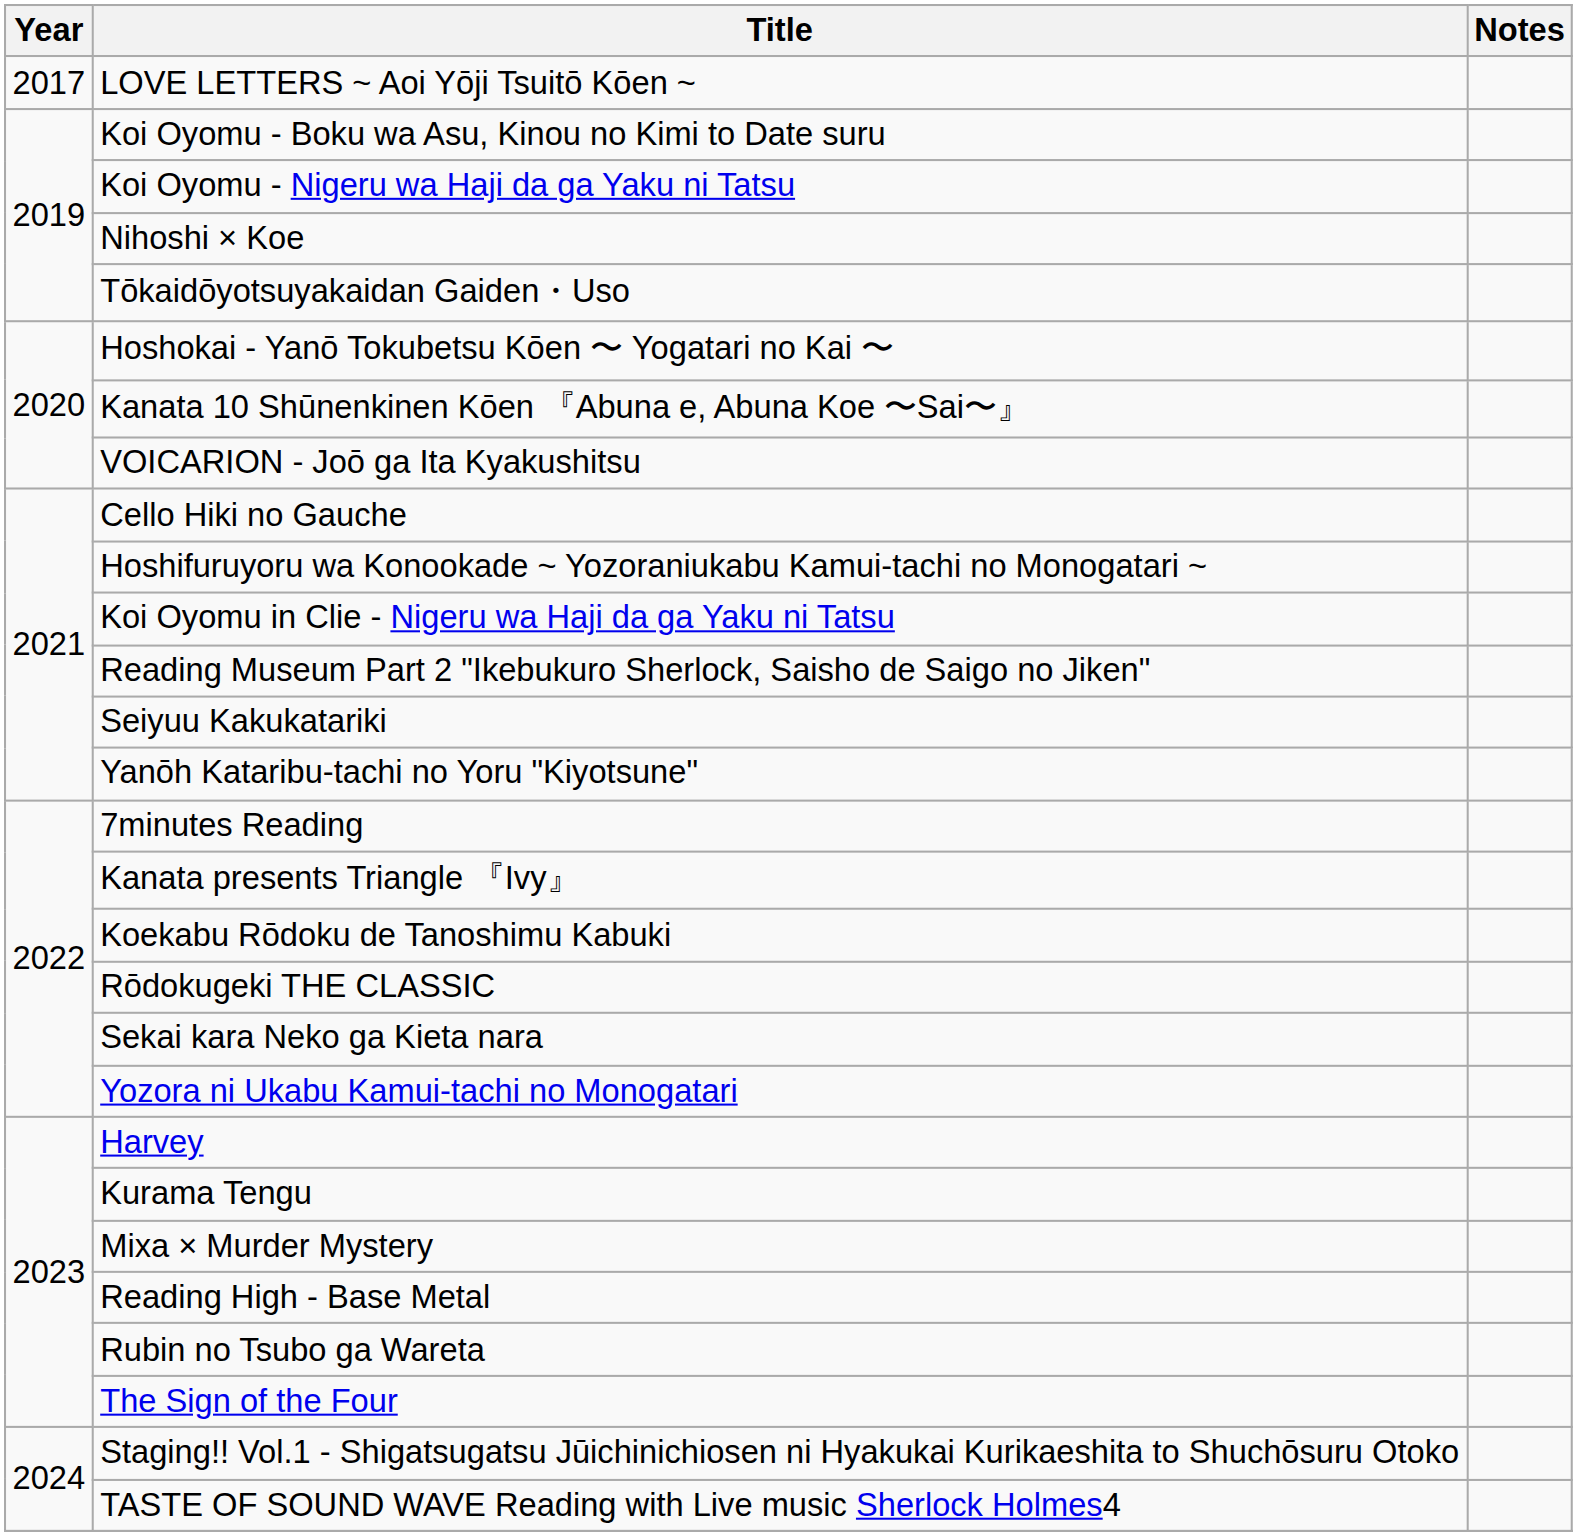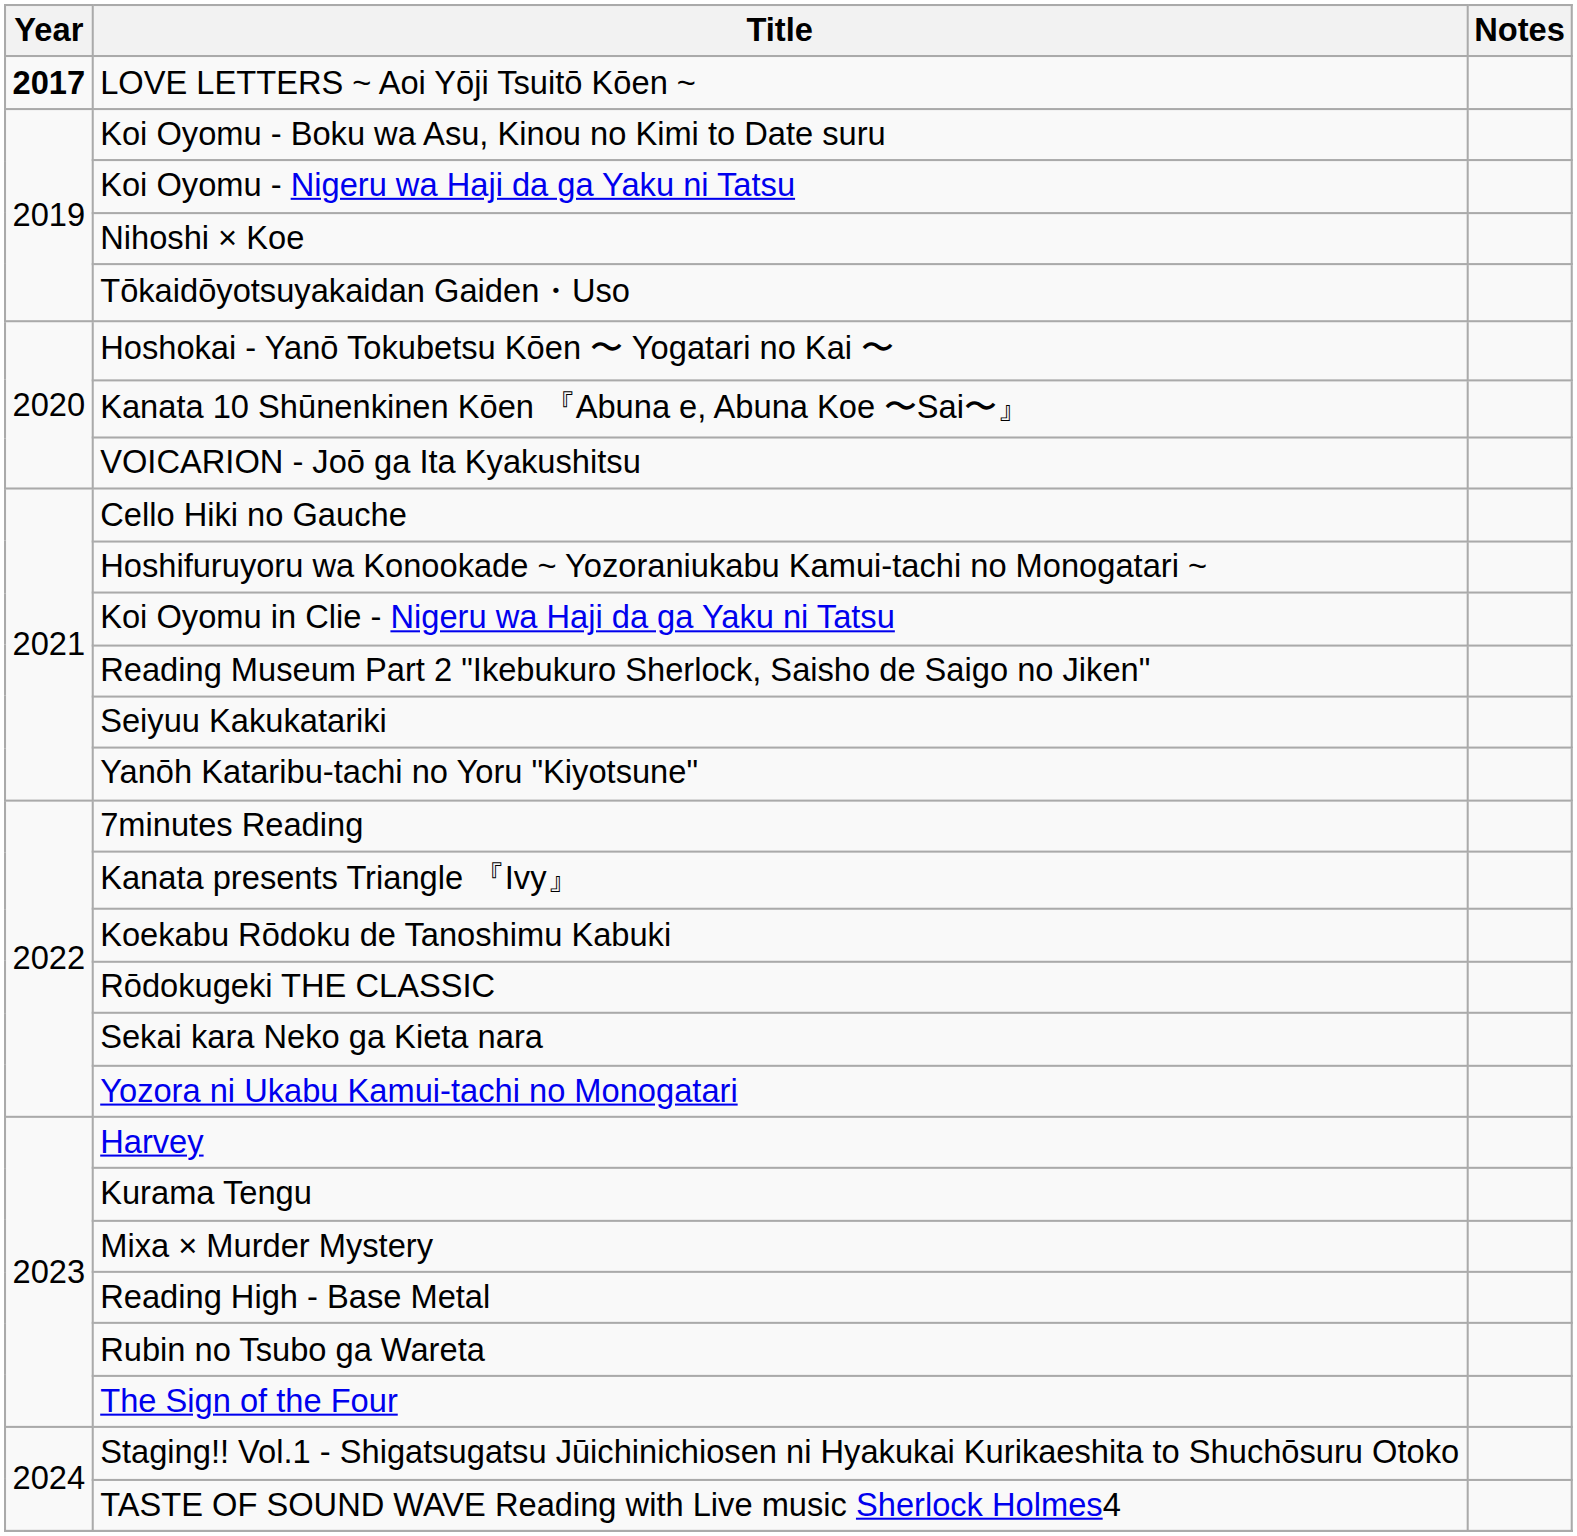(49, 82) normal -> (49, 82) bold
